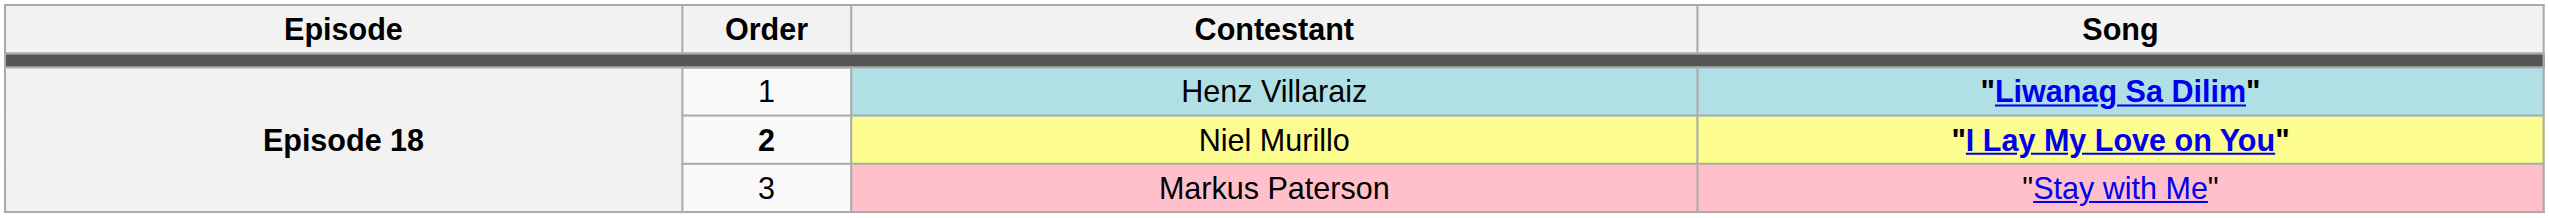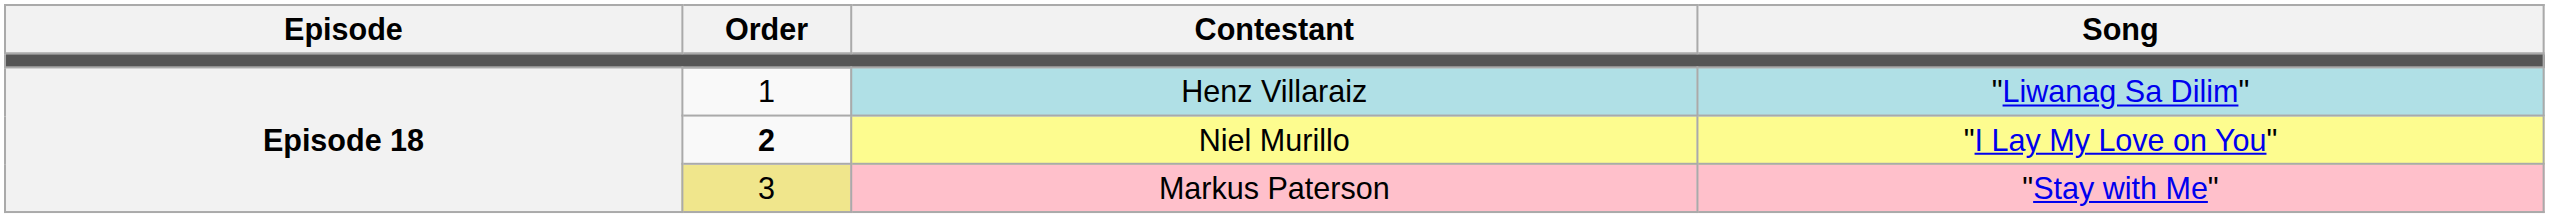(2120, 92) bold -> (2120, 92) normal
(2120, 140) bold -> (2121, 140) normal
(767, 189) no background -> (767, 189) khaki background
